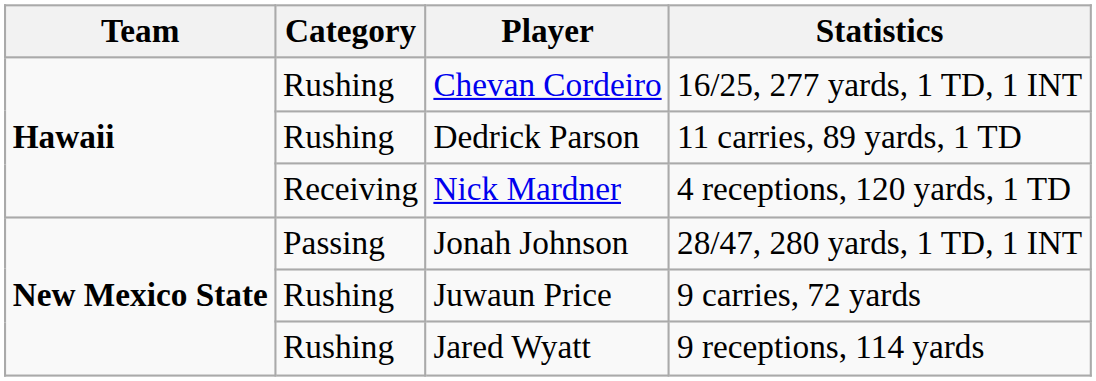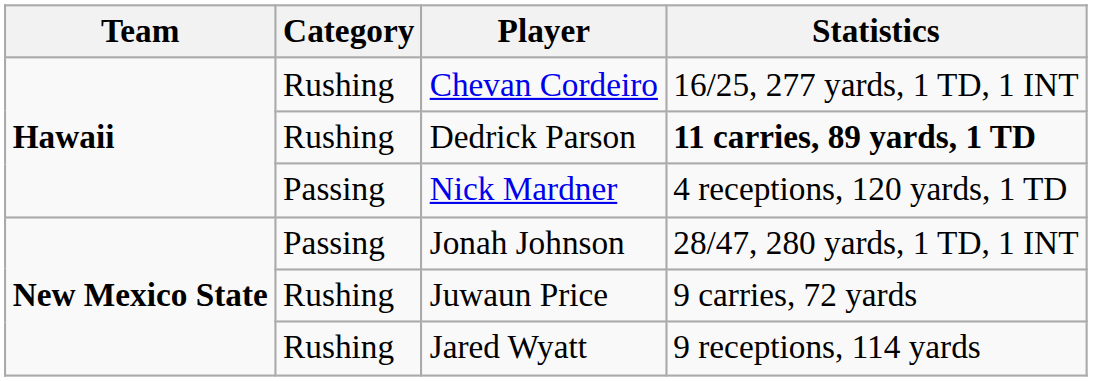(849, 136) normal -> (855, 136) bold
(351, 189) Receiving -> (334, 189) Passing
